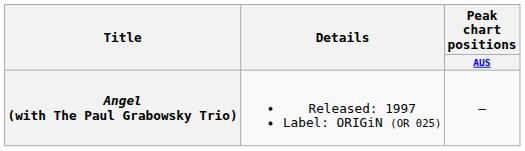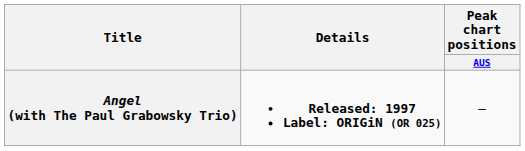(343, 115) normal -> (343, 115) bold
